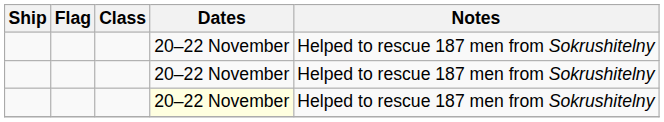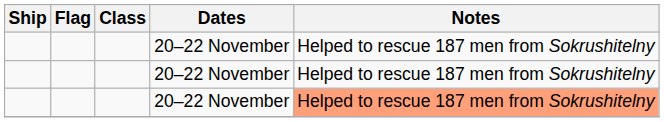(222, 102) lightyellow background -> (222, 102) no background
(476, 102) no background -> (476, 102) lightsalmon background
